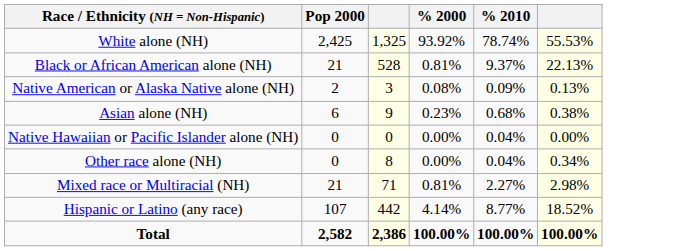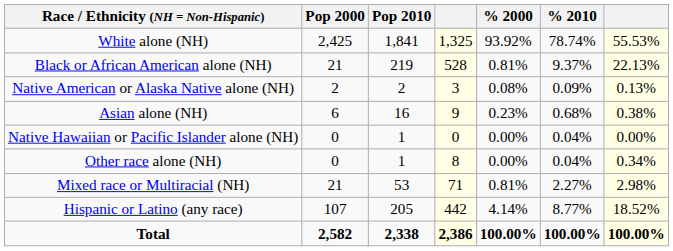+ column: (402, 16)
